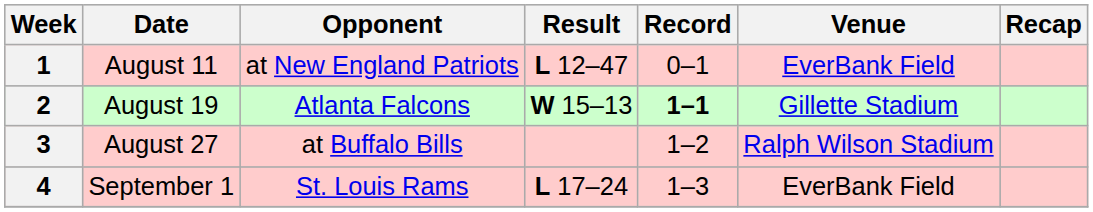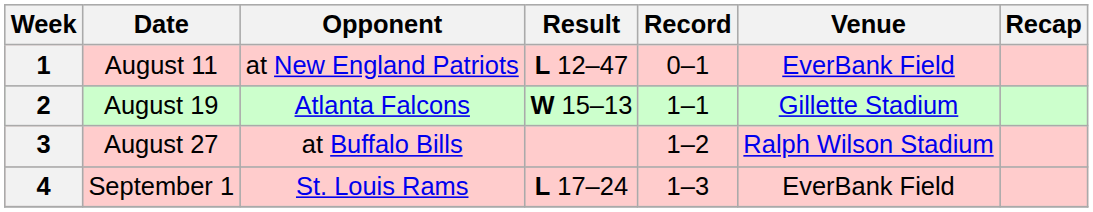(688, 105) bold -> (688, 105) normal
